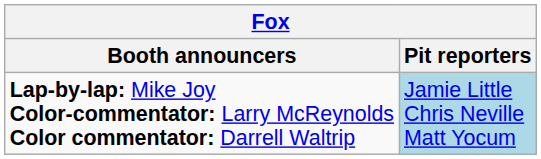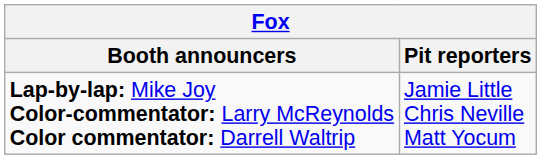(464, 114) lightblue background -> (464, 114) no background
